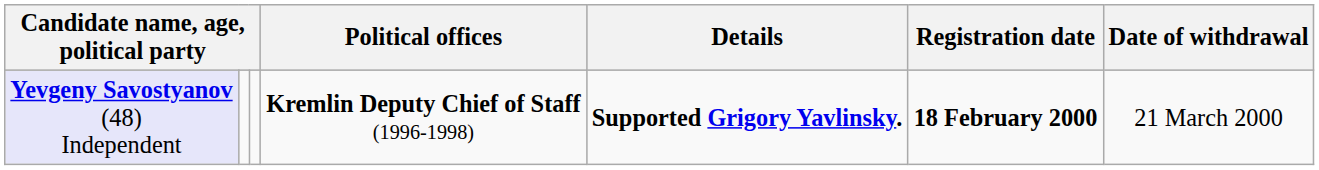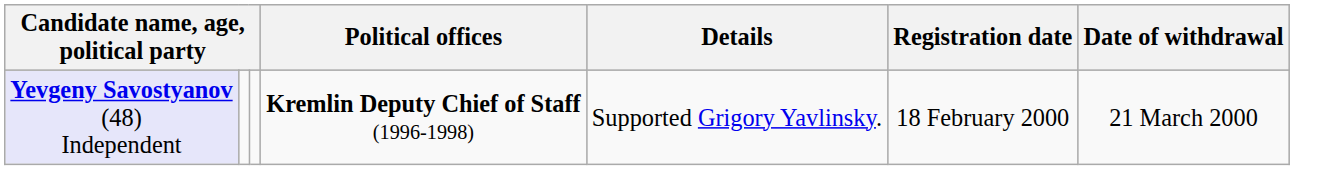(747, 117) bold -> (737, 117) normal
(1005, 117) bold -> (983, 117) normal
